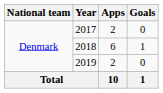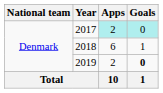(113, 29) no background -> (113, 29) paleturquoise background
(143, 29) no background -> (143, 29) paleturquoise background
(143, 63) normal -> (143, 63) bold
